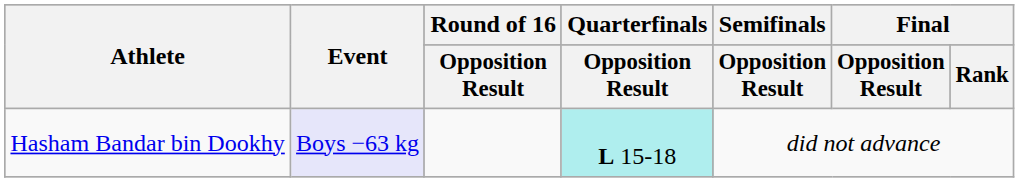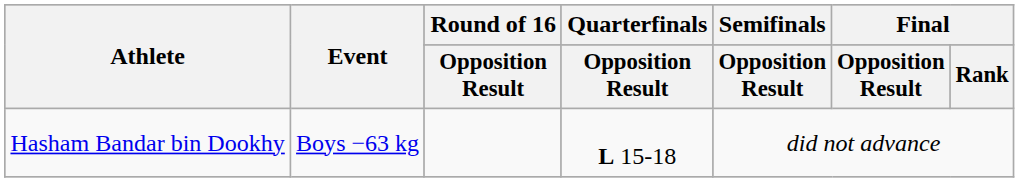(358, 142) lavender background -> (358, 142) no background
(637, 157) paleturquoise background -> (637, 157) no background
